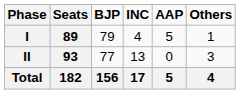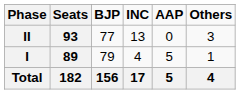rows swapped: (27, 36) <-> (27, 57)
